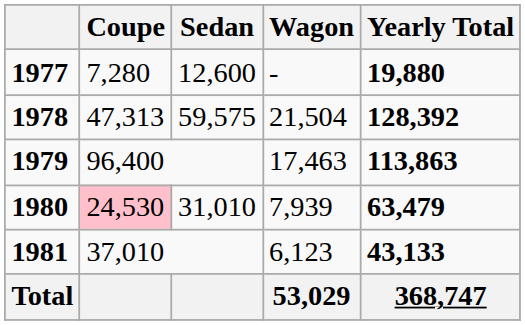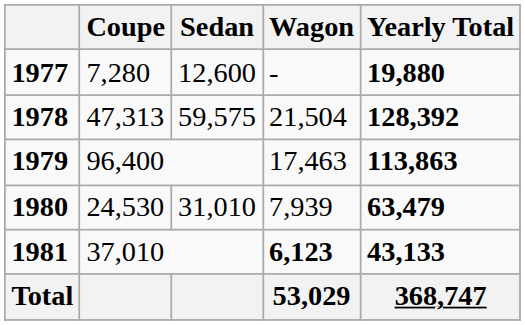(125, 206) pink background -> (125, 206) no background
(301, 251) normal -> (301, 251) bold
